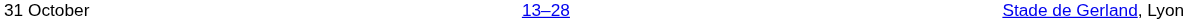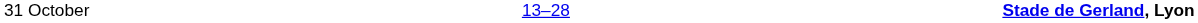(1093, 10) normal -> (1099, 10) bold
